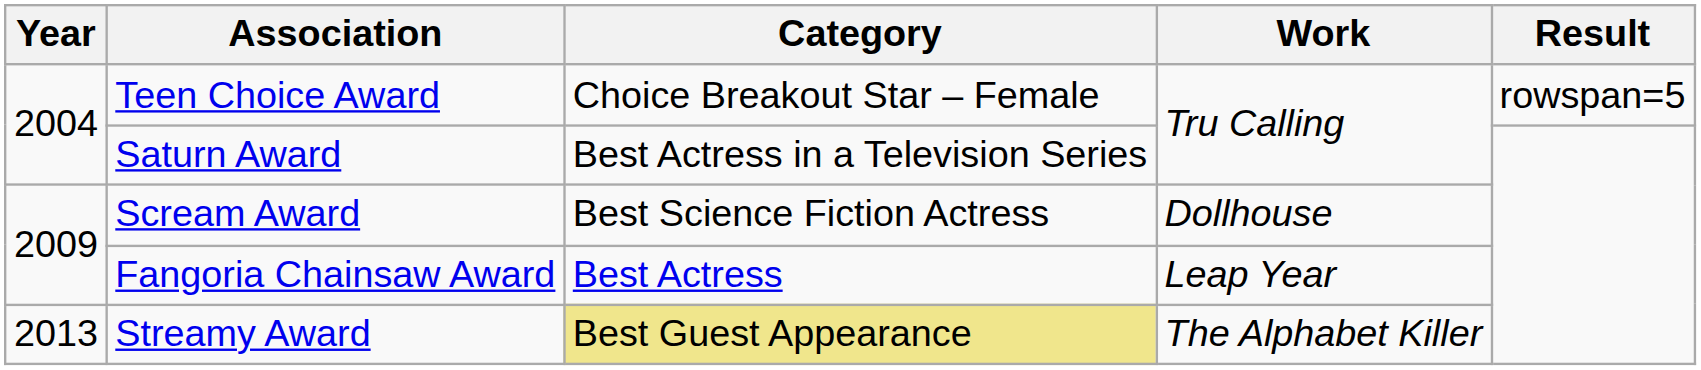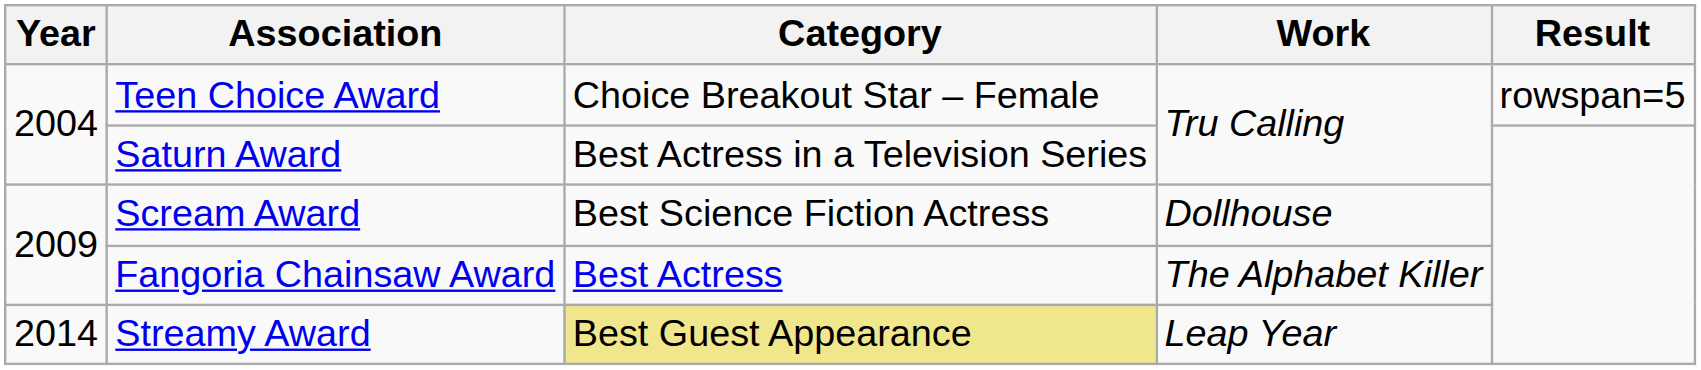(1250, 273) Leap Year -> (1323, 273) The Alphabet Killer
(56, 333) 2013 -> (56, 333) 2014
(1323, 333) The Alphabet Killer -> (1250, 333) Leap Year
